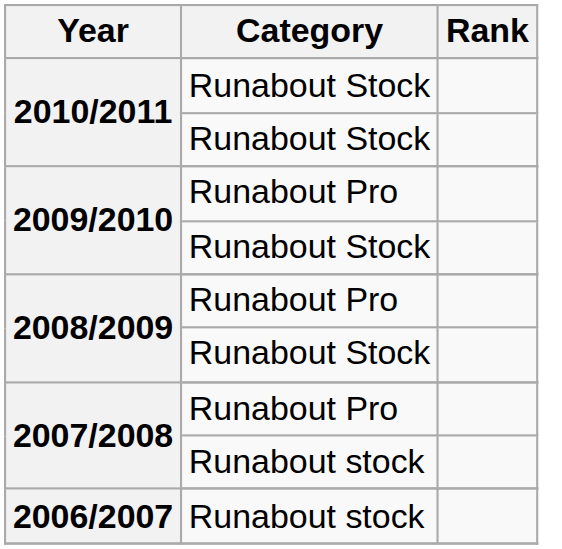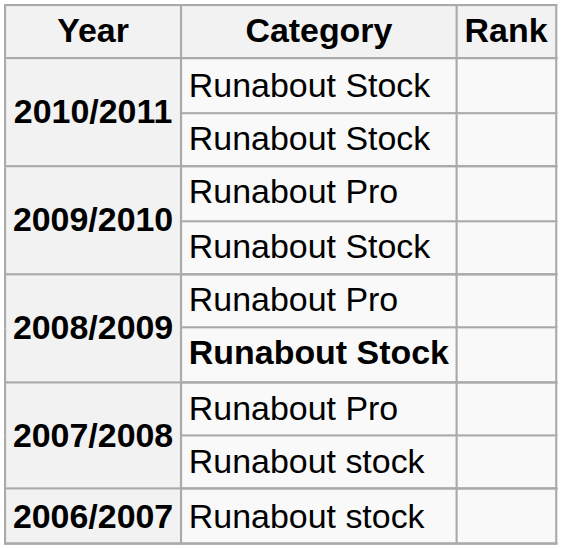(310, 354) normal -> (319, 354) bold
